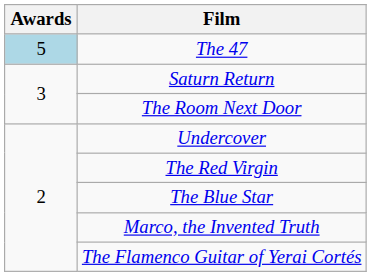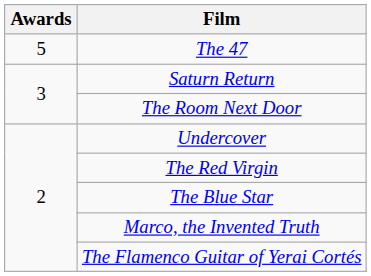(41, 49) lightblue background -> (41, 49) no background
